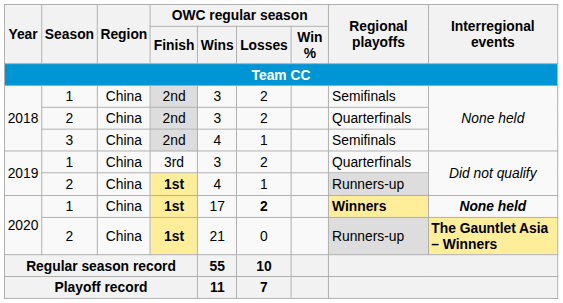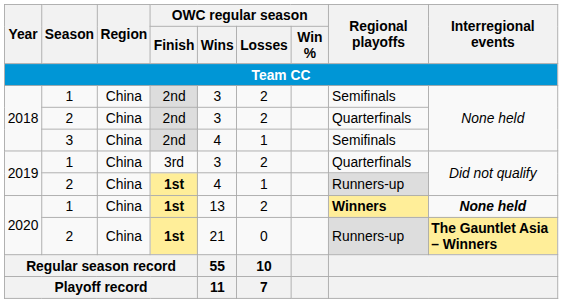(217, 206) 17 -> (217, 206) 13
(264, 206) bold -> (264, 206) normal
